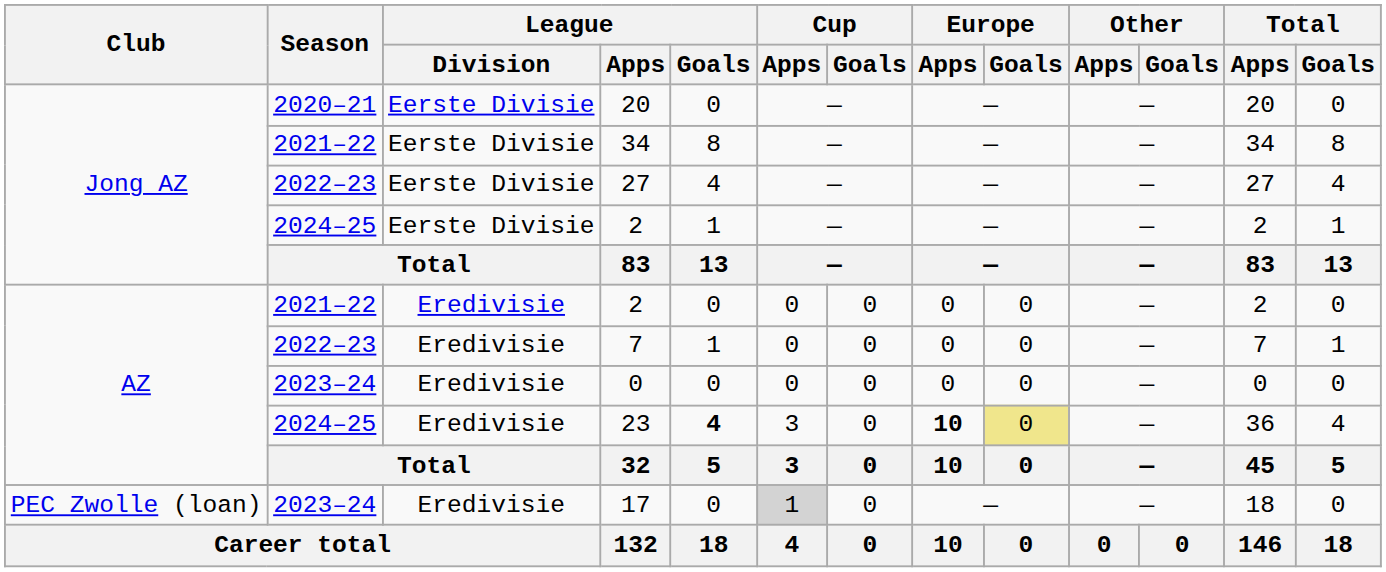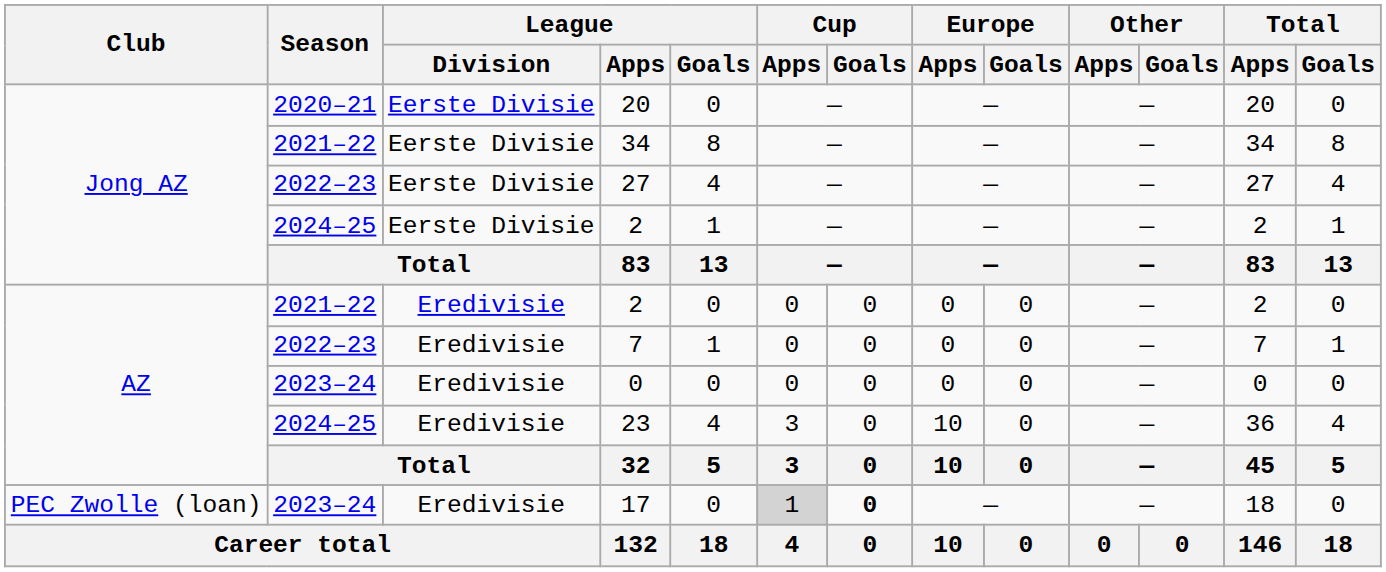(714, 425) bold -> (714, 425) normal
(948, 425) bold -> (948, 425) normal
(1026, 425) khaki background -> (1026, 425) no background
(870, 505) normal -> (870, 505) bold
